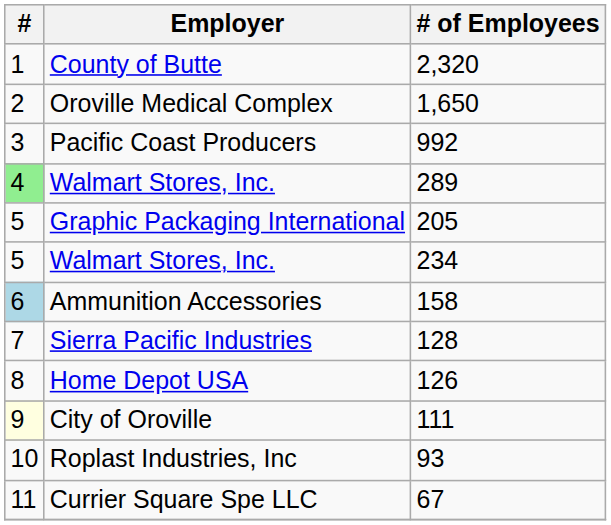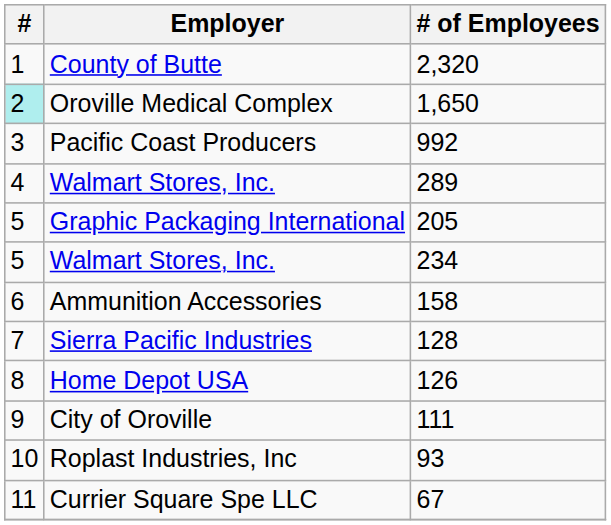(17, 103) no background -> (17, 103) paleturquoise background
(17, 182) lightgreen background -> (17, 182) no background
(17, 301) lightblue background -> (17, 301) no background
(17, 420) lightyellow background -> (17, 420) no background
